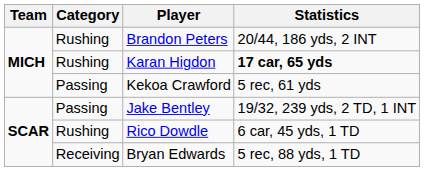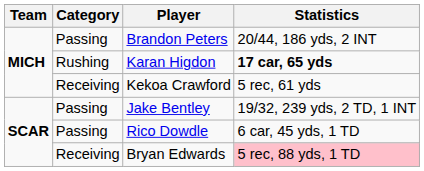(82, 39) Rushing -> (82, 39) Passing
(82, 85) Passing -> (88, 85) Receiving
(82, 131) Rushing -> (82, 131) Passing
(299, 154) no background -> (299, 154) pink background
